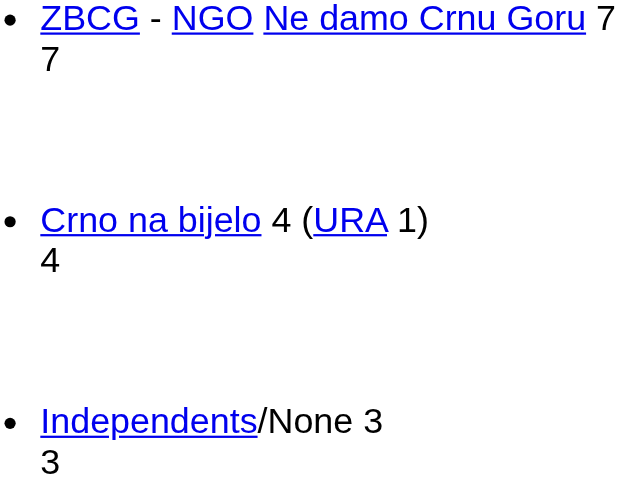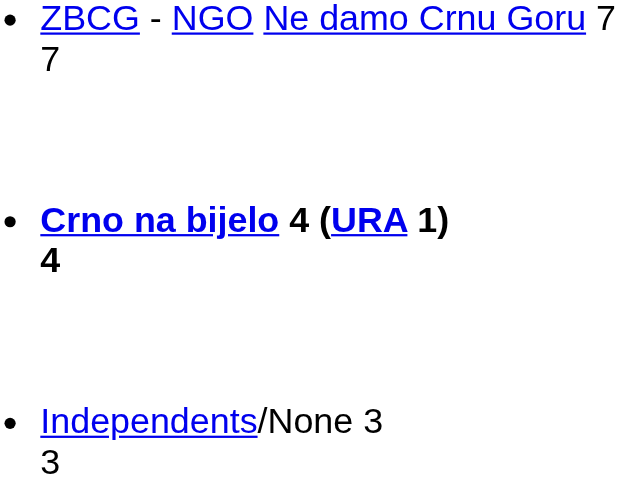(283, 241) normal -> (283, 241) bold
